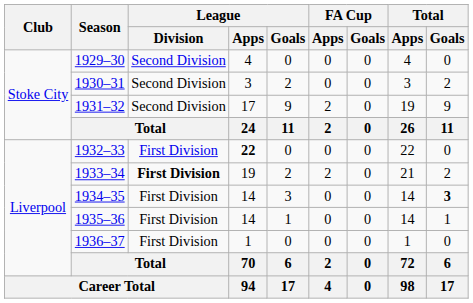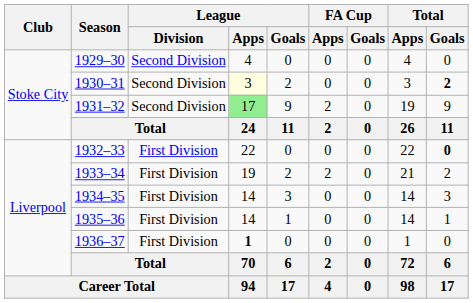(248, 83) no background -> (248, 83) lightyellow background
(447, 83) normal -> (447, 83) bold
(248, 106) no background -> (248, 106) lightgreen background
(248, 151) bold -> (248, 151) normal
(447, 151) normal -> (447, 151) bold
(178, 173) bold -> (178, 173) normal
(447, 196) bold -> (447, 196) normal
(248, 241) normal -> (248, 241) bold
